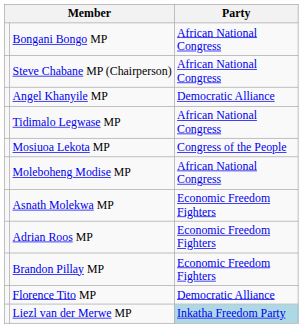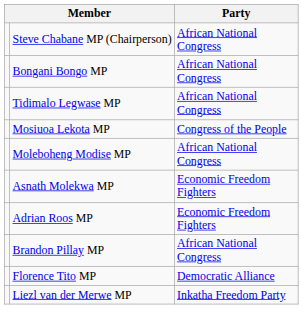rows swapped: (92, 71) <-> (60, 39)
- row: (60, 96)
(224, 269) Economic Freedom Fighters -> (217, 250) African National Congress
(231, 313) lightblue background -> (231, 294) no background
